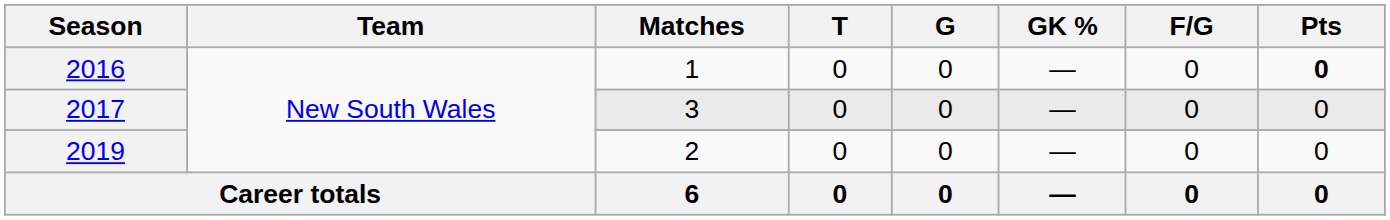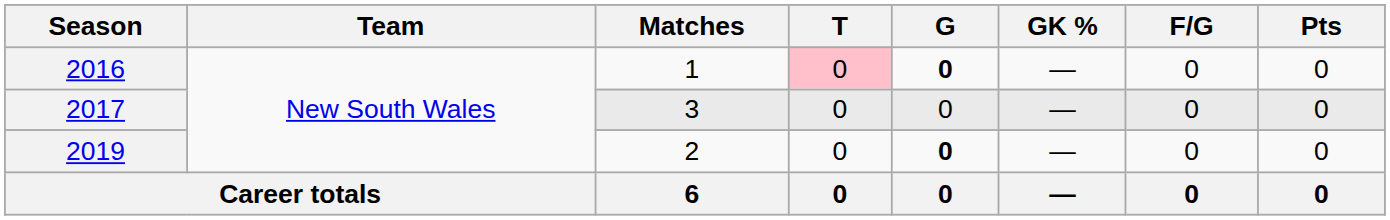(840, 68) no background -> (840, 68) pink background
(945, 68) normal -> (945, 68) bold
(1321, 68) bold -> (1321, 68) normal
(945, 152) normal -> (945, 152) bold
